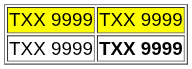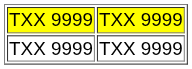(141, 48) bold -> (141, 48) normal
